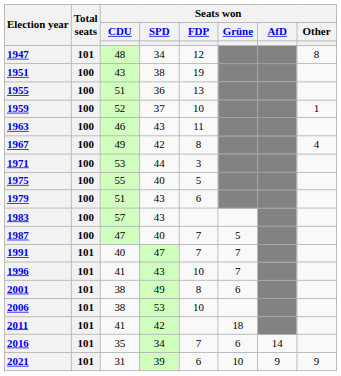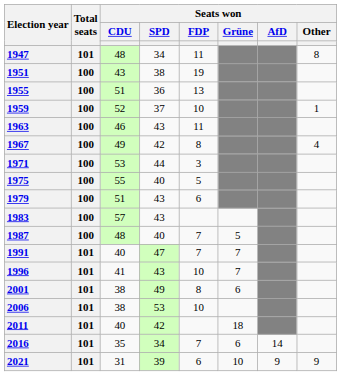(199, 55) 12 -> (199, 55) 11
(120, 235) 47 -> (120, 235) 48
(120, 325) 41 -> (120, 325) 40
